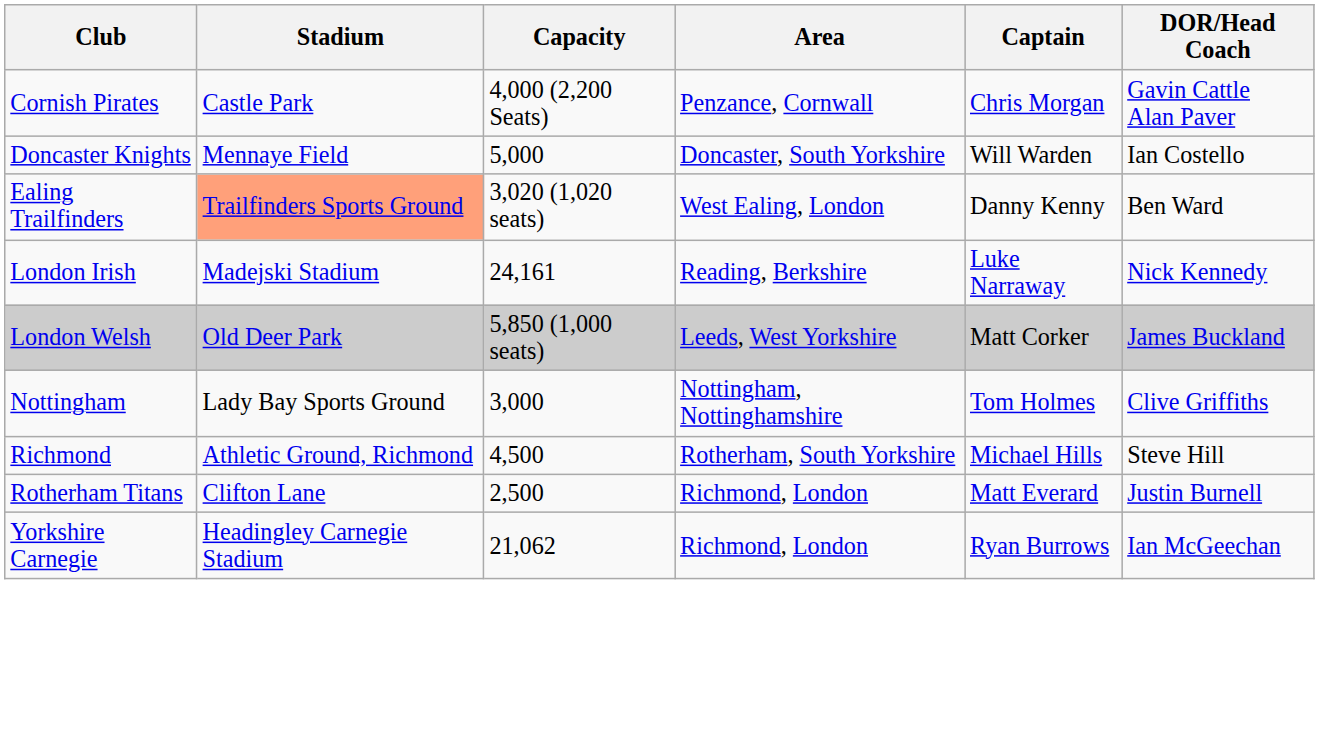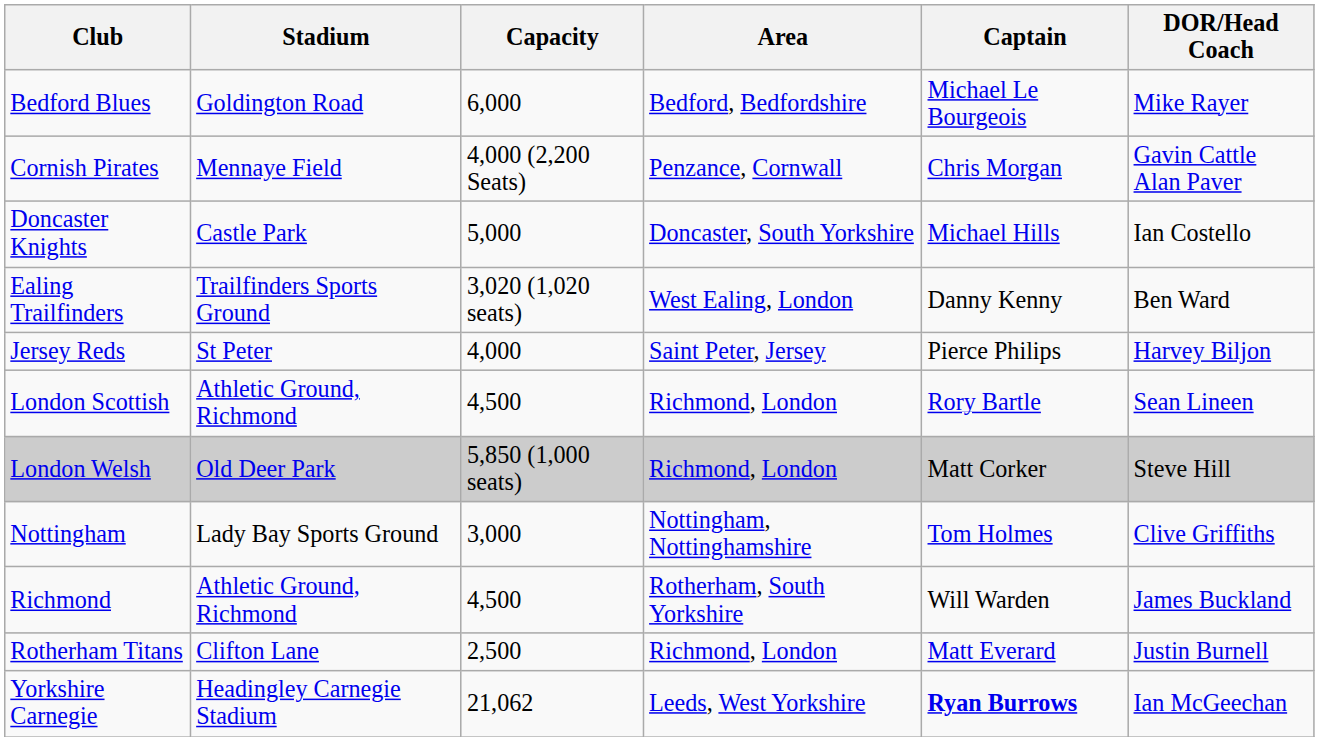+ row: (80, 102)
(258, 102) Castle Park -> (269, 168) Mennaye Field
(275, 154) Mennaye Field -> (252, 233) Castle Park
(1031, 154) Will Warden -> (994, 233) Michael Hills
(333, 206) lightsalmon background -> (287, 299) no background
+ row: (68, 351)
- row: (73, 272)
+ row: (90, 403)
(788, 337) Leeds, West Yorkshire -> (743, 468) Richmond, London
(1206, 337) James Buckland -> (1182, 468) Steve Hill
(1036, 454) Michael Hills -> (989, 599) Will Warden
(1176, 454) Steve Hill -> (1212, 599) James Buckland
(774, 545) Richmond, London -> (757, 703) Leeds, West Yorkshire
(1040, 545) normal -> (1002, 703) bold
